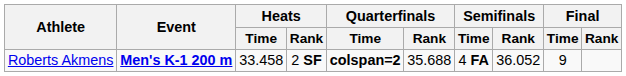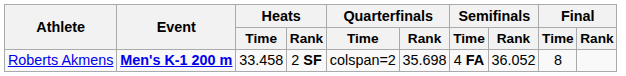(365, 60) bold -> (363, 60) normal
(429, 60) 35.688 -> (425, 60) 35.698
(563, 60) 9 -> (558, 60) 8
